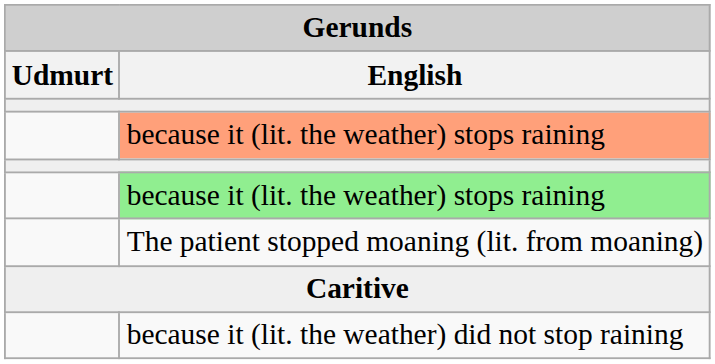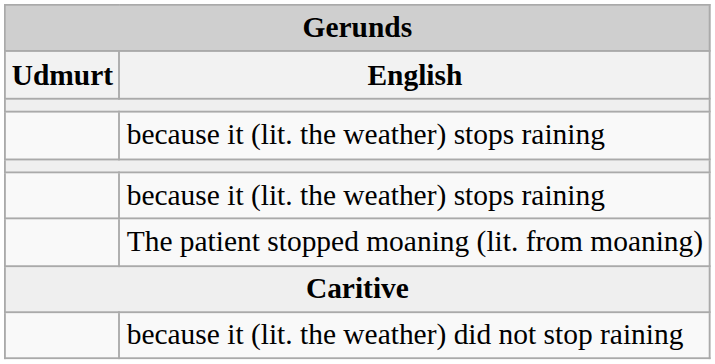(366, 134) lightsalmon background -> (366, 134) no background
(366, 195) lightgreen background -> (366, 195) no background
